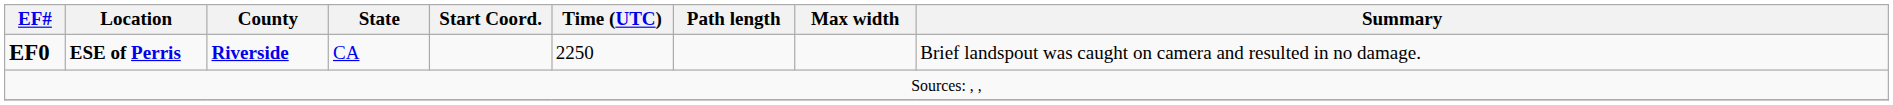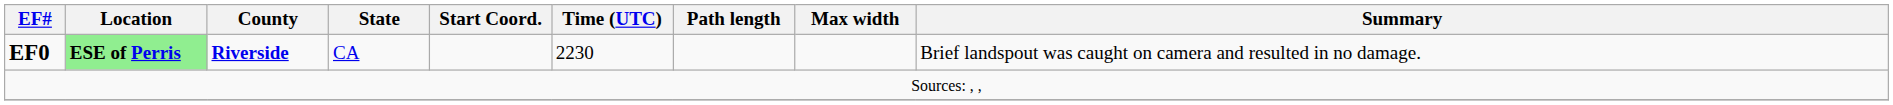(125, 52) no background -> (125, 52) lightgreen background
(575, 52) 2250 -> (575, 52) 2230
